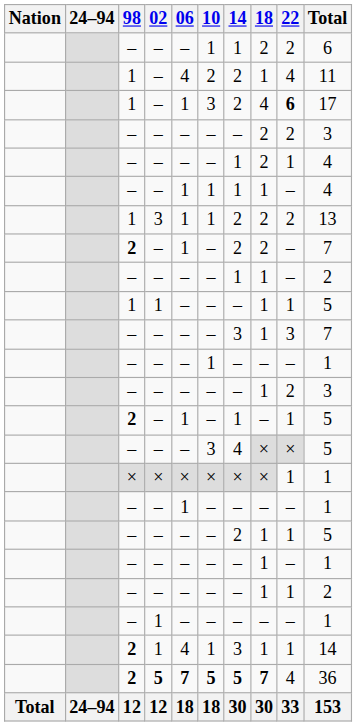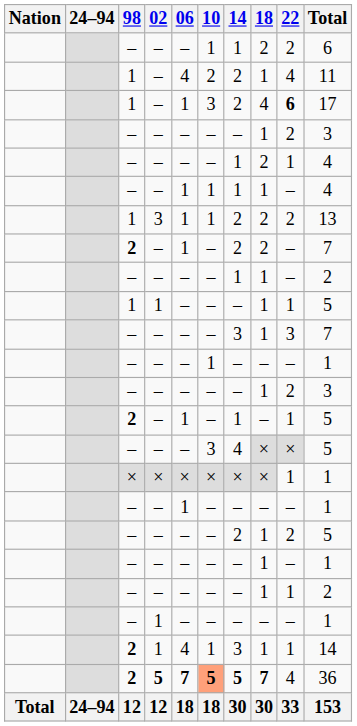(264, 133) 2 -> (264, 133) 1
(290, 534) 1 -> (290, 534) 2
(211, 678) no background -> (211, 678) lightsalmon background
